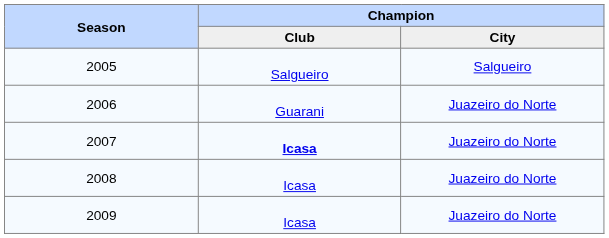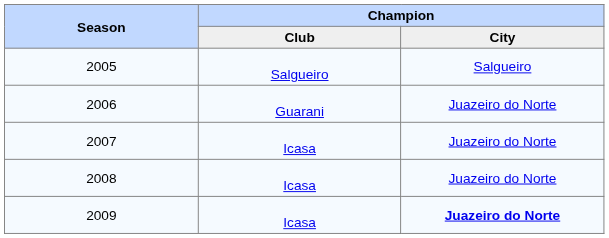(300, 148) bold -> (300, 148) normal
(502, 215) normal -> (502, 215) bold
